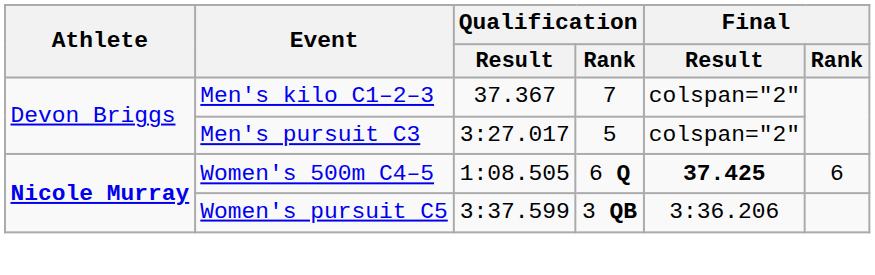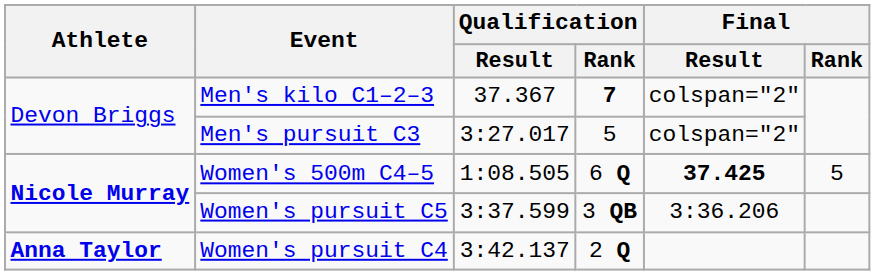(610, 97) normal -> (610, 97) bold
(837, 174) 6 -> (837, 174) 5
+ row: (324, 251)
